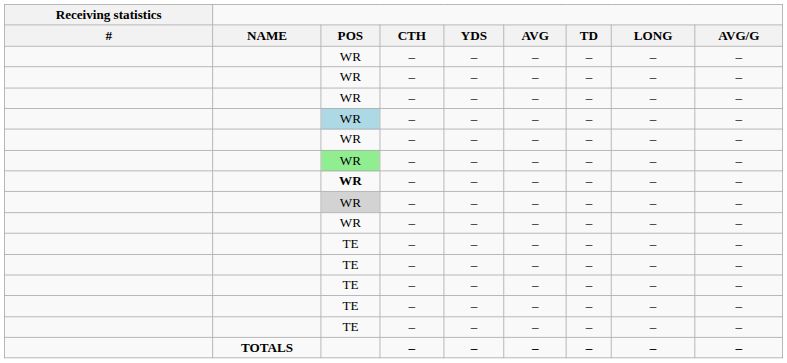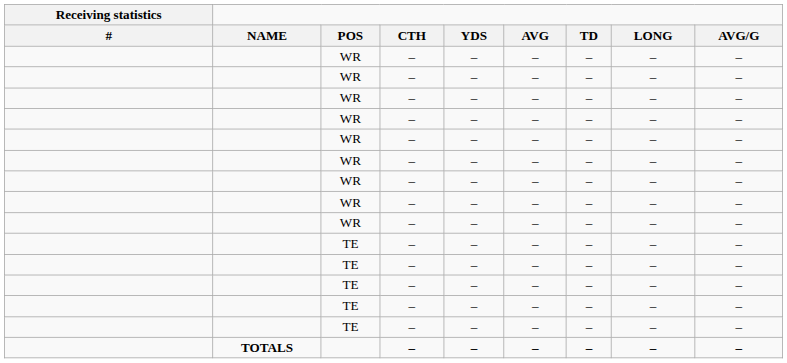(350, 118) lightblue background -> (350, 118) no background
(350, 160) lightgreen background -> (350, 160) no background
(350, 181) bold -> (350, 181) normal
(350, 202) lightgrey background -> (350, 202) no background
